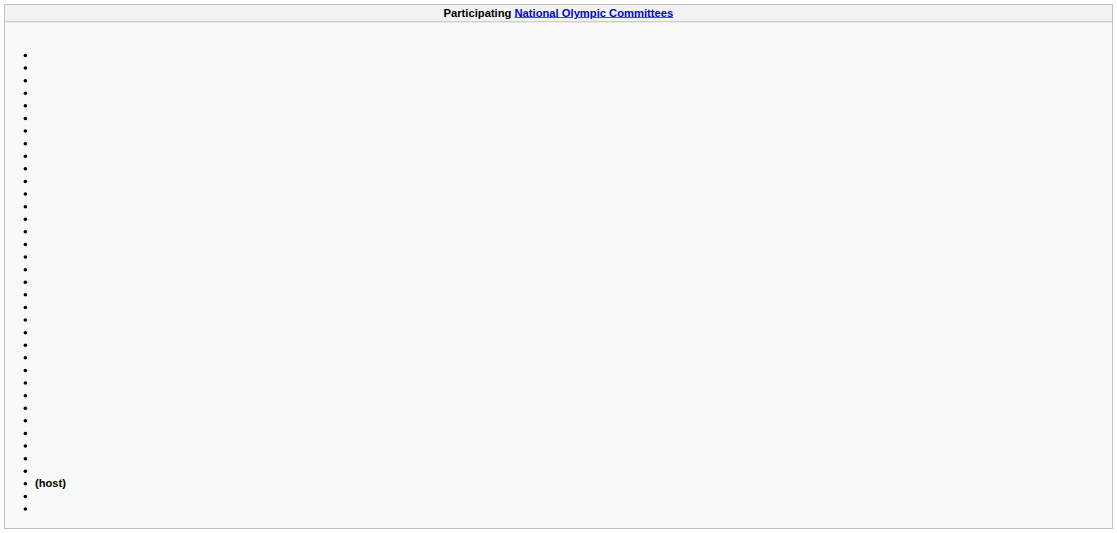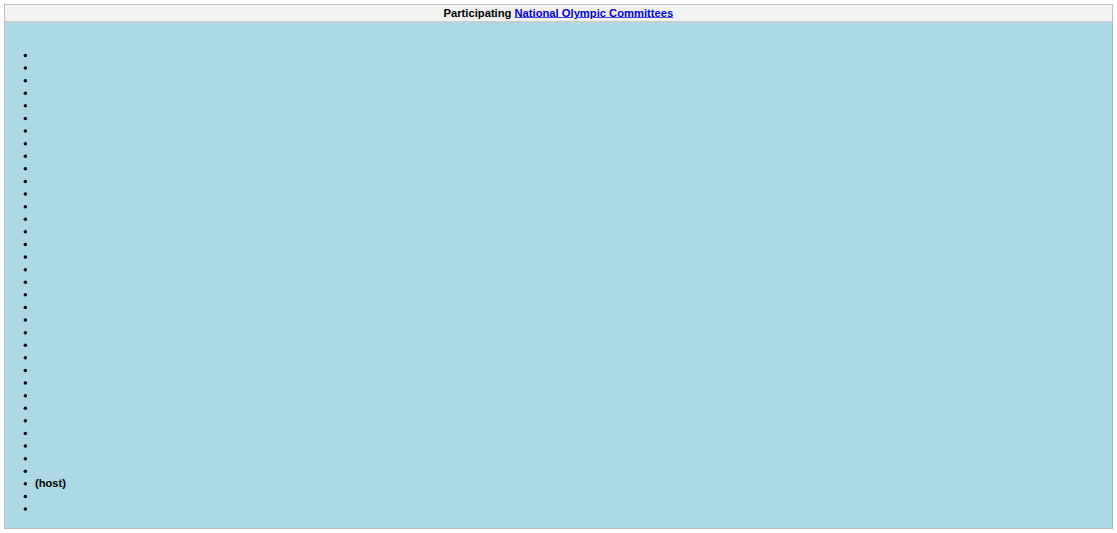(558, 282) no background -> (558, 282) lightblue background
